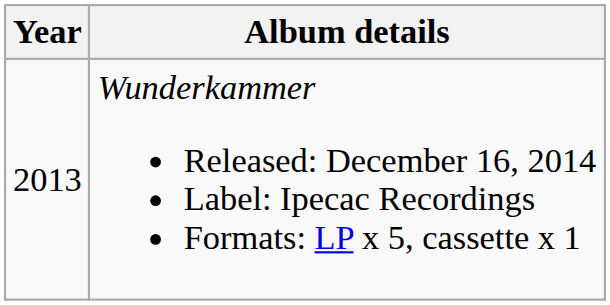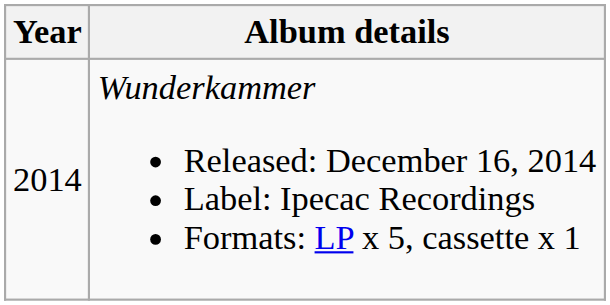(47, 178) 2013 -> (47, 178) 2014
